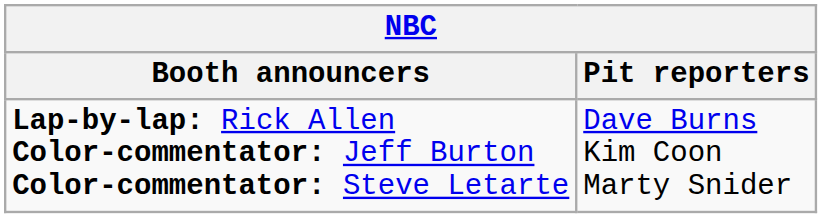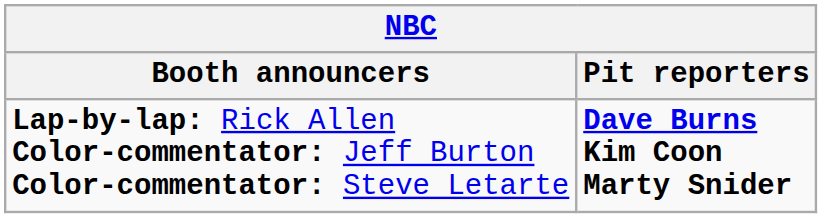(688, 156) normal -> (688, 156) bold
